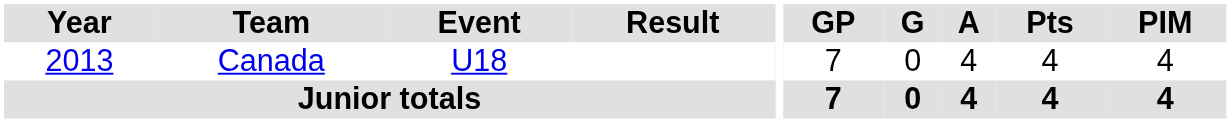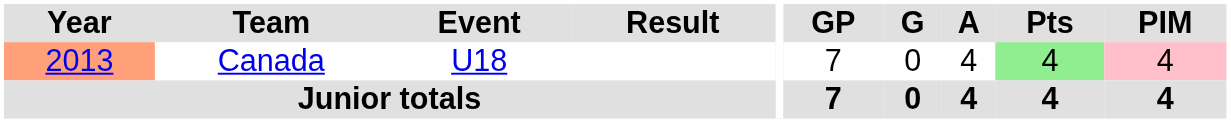(79, 60) no background -> (79, 60) lightsalmon background
(1050, 60) no background -> (1050, 60) lightgreen background
(1165, 60) no background -> (1165, 60) pink background
